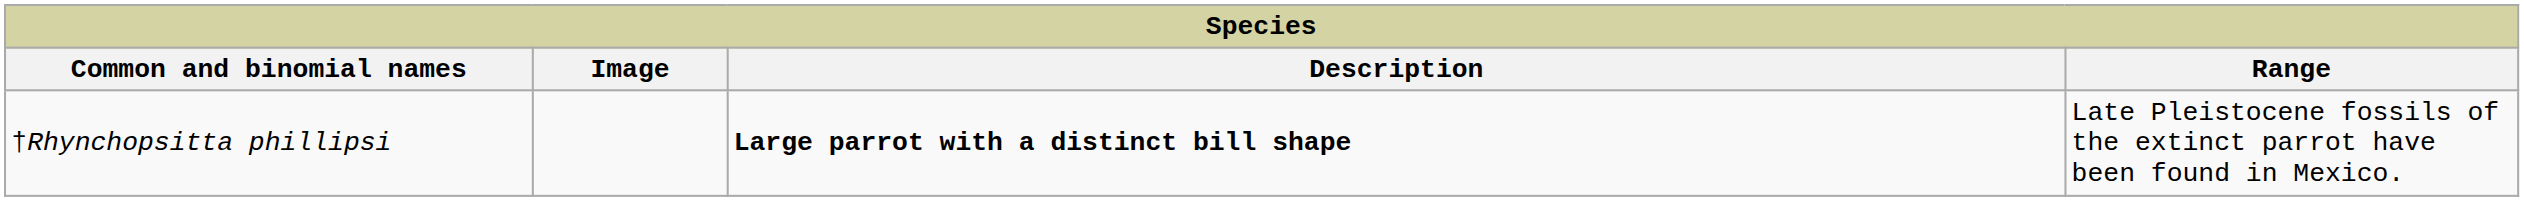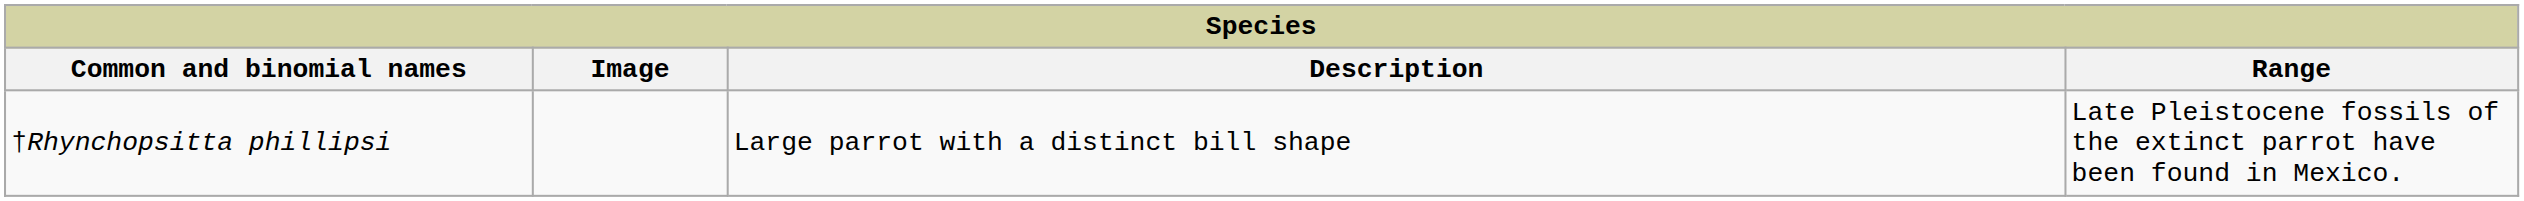(1043, 143) bold -> (1043, 143) normal
